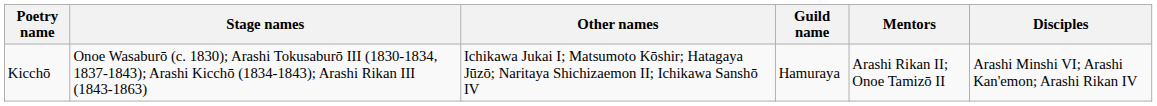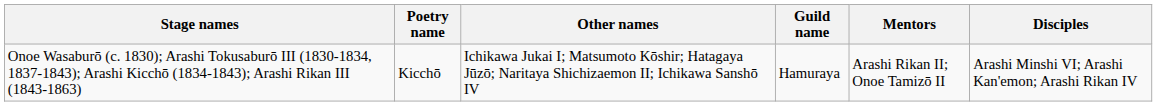columns swapped: (265, 24) <-> (37, 24)
